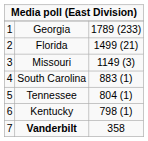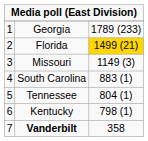(116, 46) no background -> (116, 46) gold background
